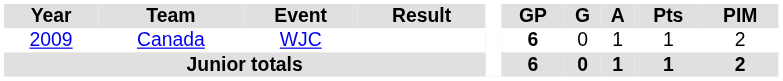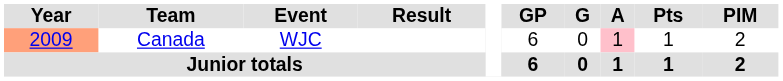(51, 40) no background -> (51, 40) lightsalmon background
(533, 40) bold -> (533, 40) normal
(618, 40) no background -> (618, 40) pink background
